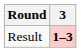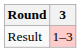(63, 36) bold -> (63, 36) normal
